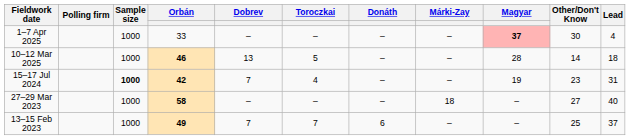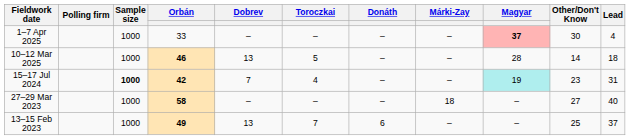(517, 80) no background -> (517, 80) paleturquoise background
(248, 123) 7 -> (248, 123) 13
